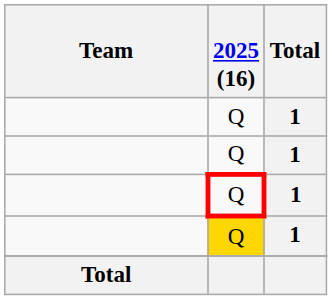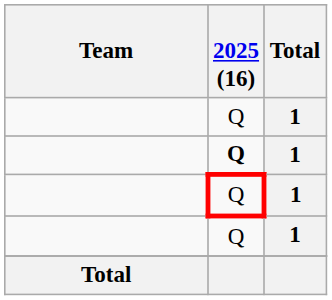(236, 154) normal -> (236, 154) bold
(236, 236) gold background -> (236, 236) no background
